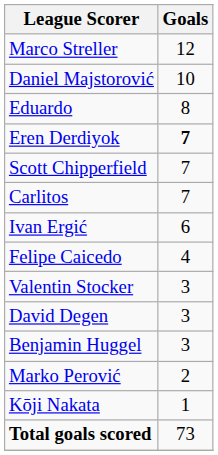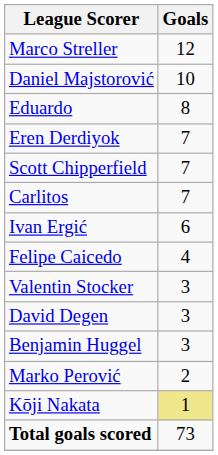(185, 138) bold -> (185, 138) normal
(185, 405) no background -> (185, 405) khaki background
